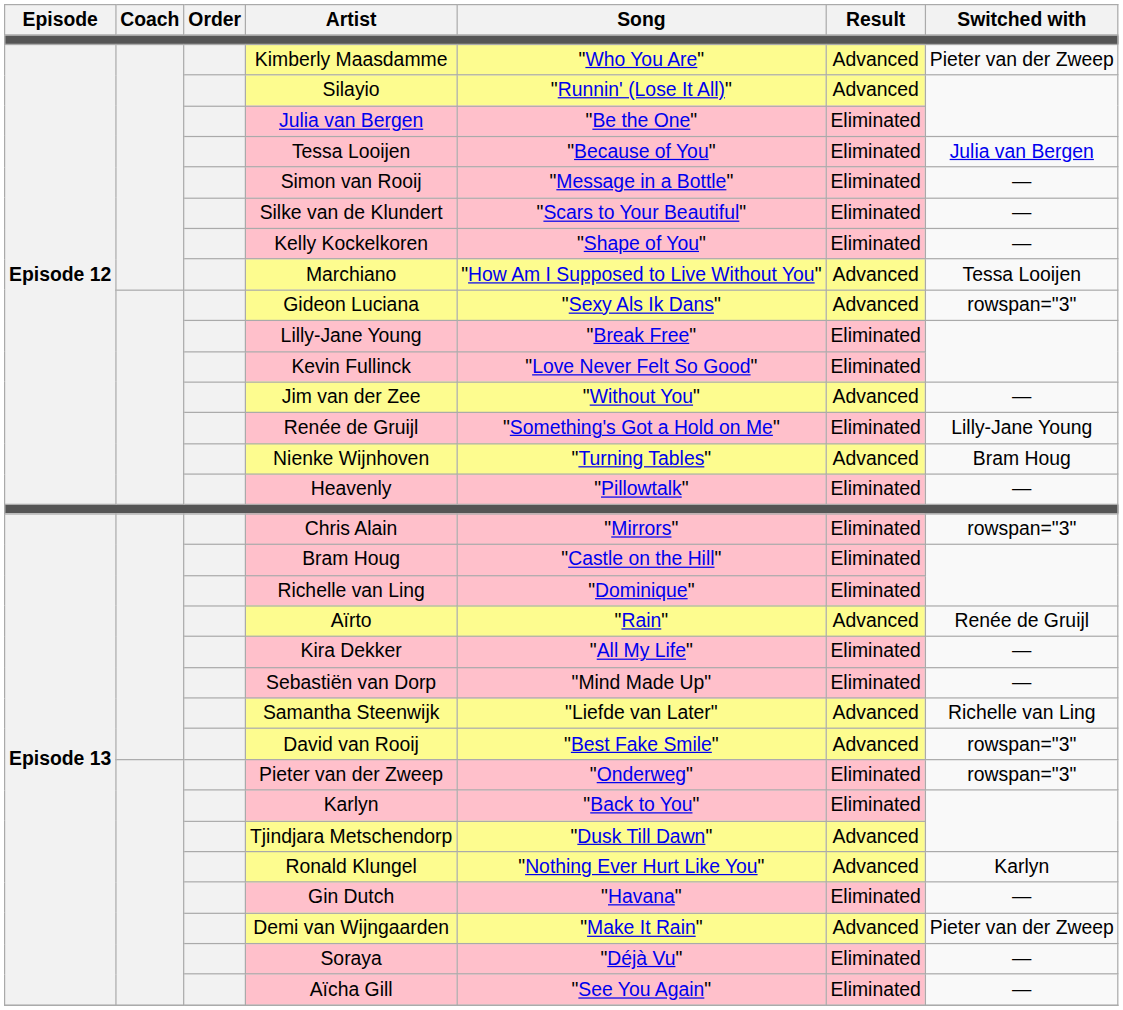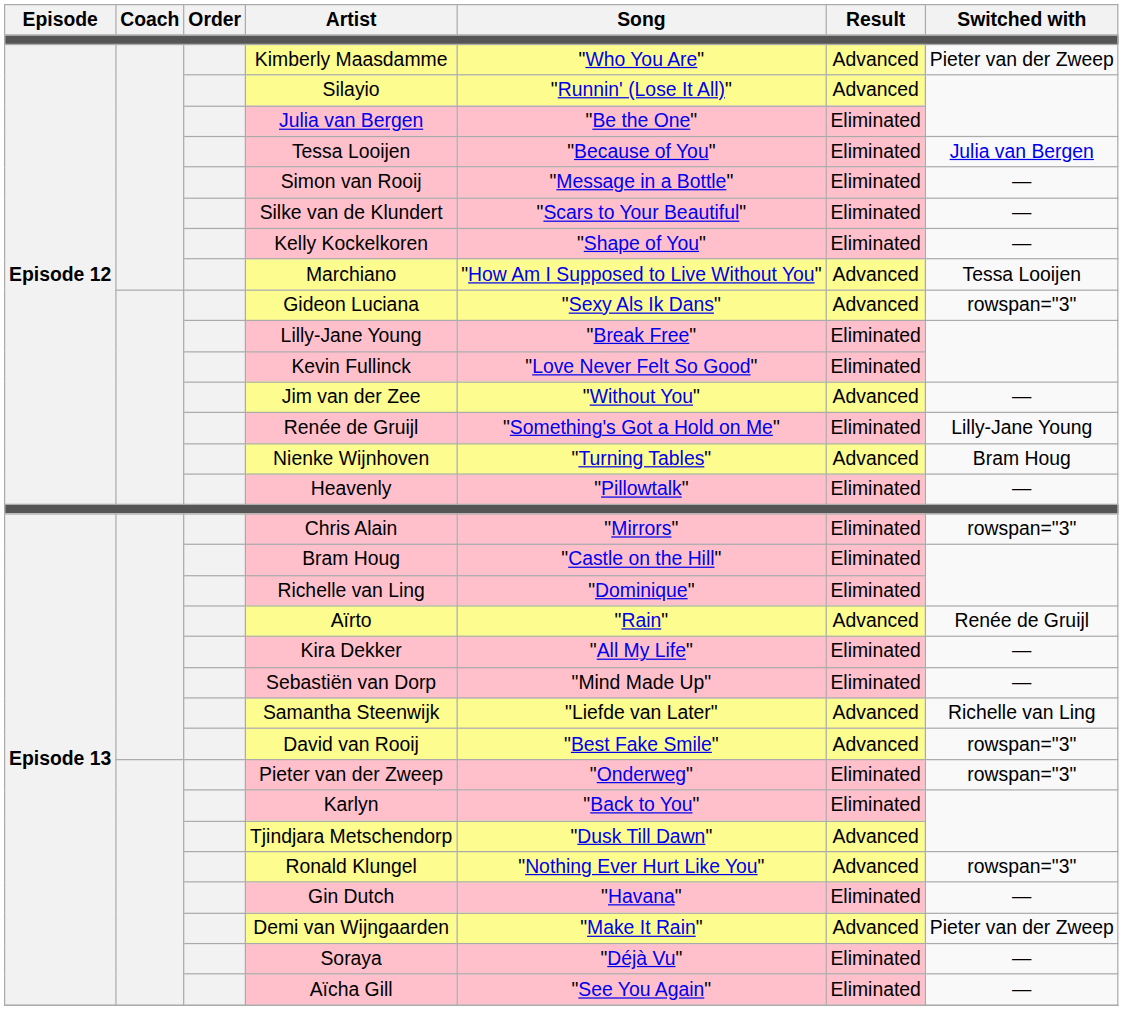(1022, 866) Karlyn -> (1022, 866) rowspan="3"
